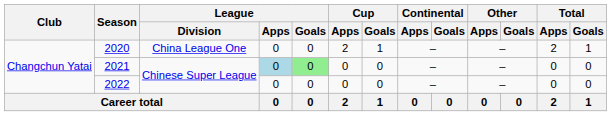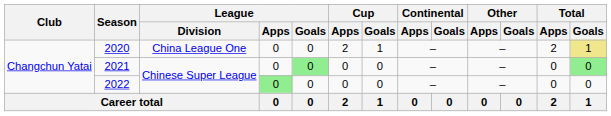(588, 48) no background -> (588, 48) khaki background
(276, 66) lightblue background -> (276, 66) no background
(588, 66) no background -> (588, 66) lightgreen background
(276, 84) no background -> (276, 84) lightgreen background
